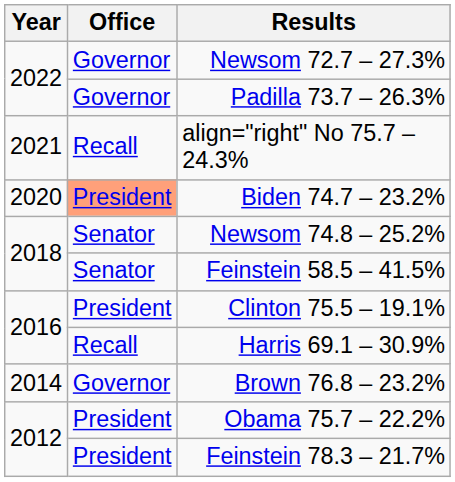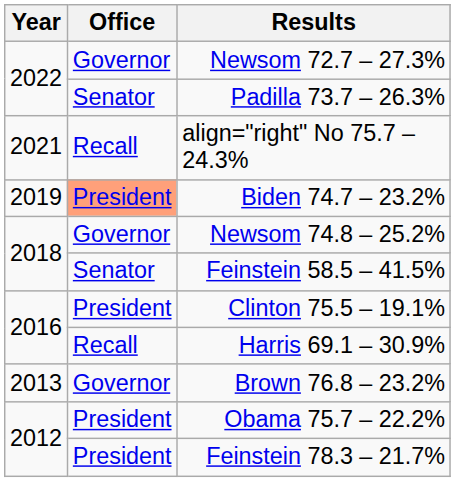(122, 97) Governor -> (114, 97) Senator
(36, 197) 2020 -> (36, 197) 2019
(114, 234) Senator -> (122, 234) Governor
(36, 382) 2014 -> (36, 382) 2013
